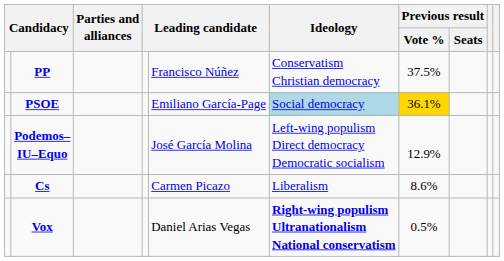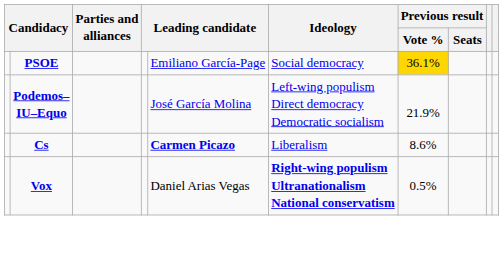- row: (42, 72)
(318, 104) lightblue background -> (317, 63) no background
(424, 153) 12.9% -> (423, 113) 21.9%
(191, 186) normal -> (193, 145) bold
